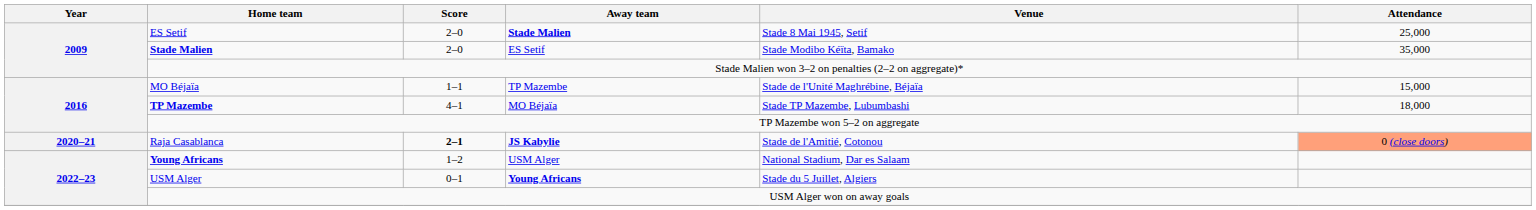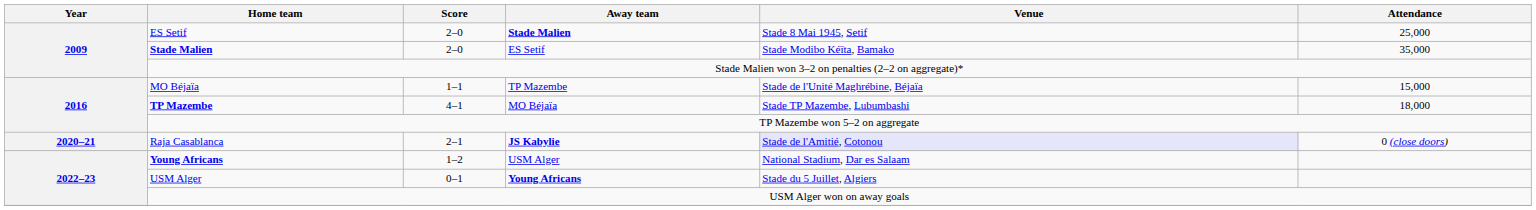(454, 142) bold -> (454, 142) normal
(822, 142) no background -> (822, 142) lavender background
(1415, 142) lightsalmon background -> (1415, 142) no background
